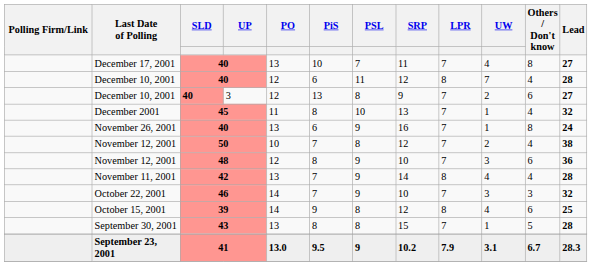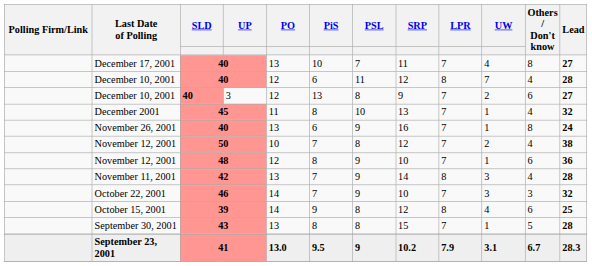(487, 160) 3 -> (487, 160) 1
(487, 177) 4 -> (487, 177) 3
